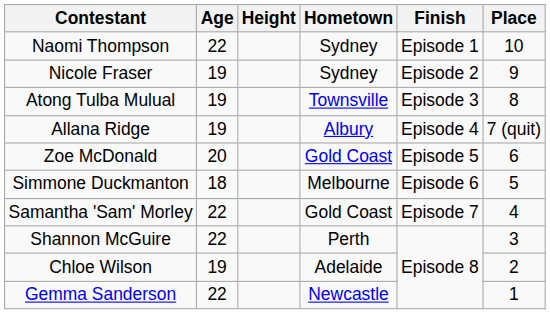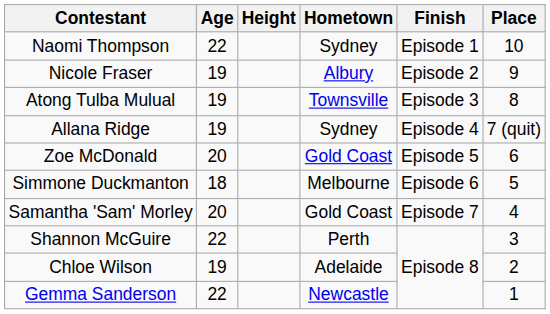(349, 73) Sydney -> (348, 73) Albury
(348, 128) Albury -> (349, 128) Sydney
(217, 211) 22 -> (217, 211) 20
